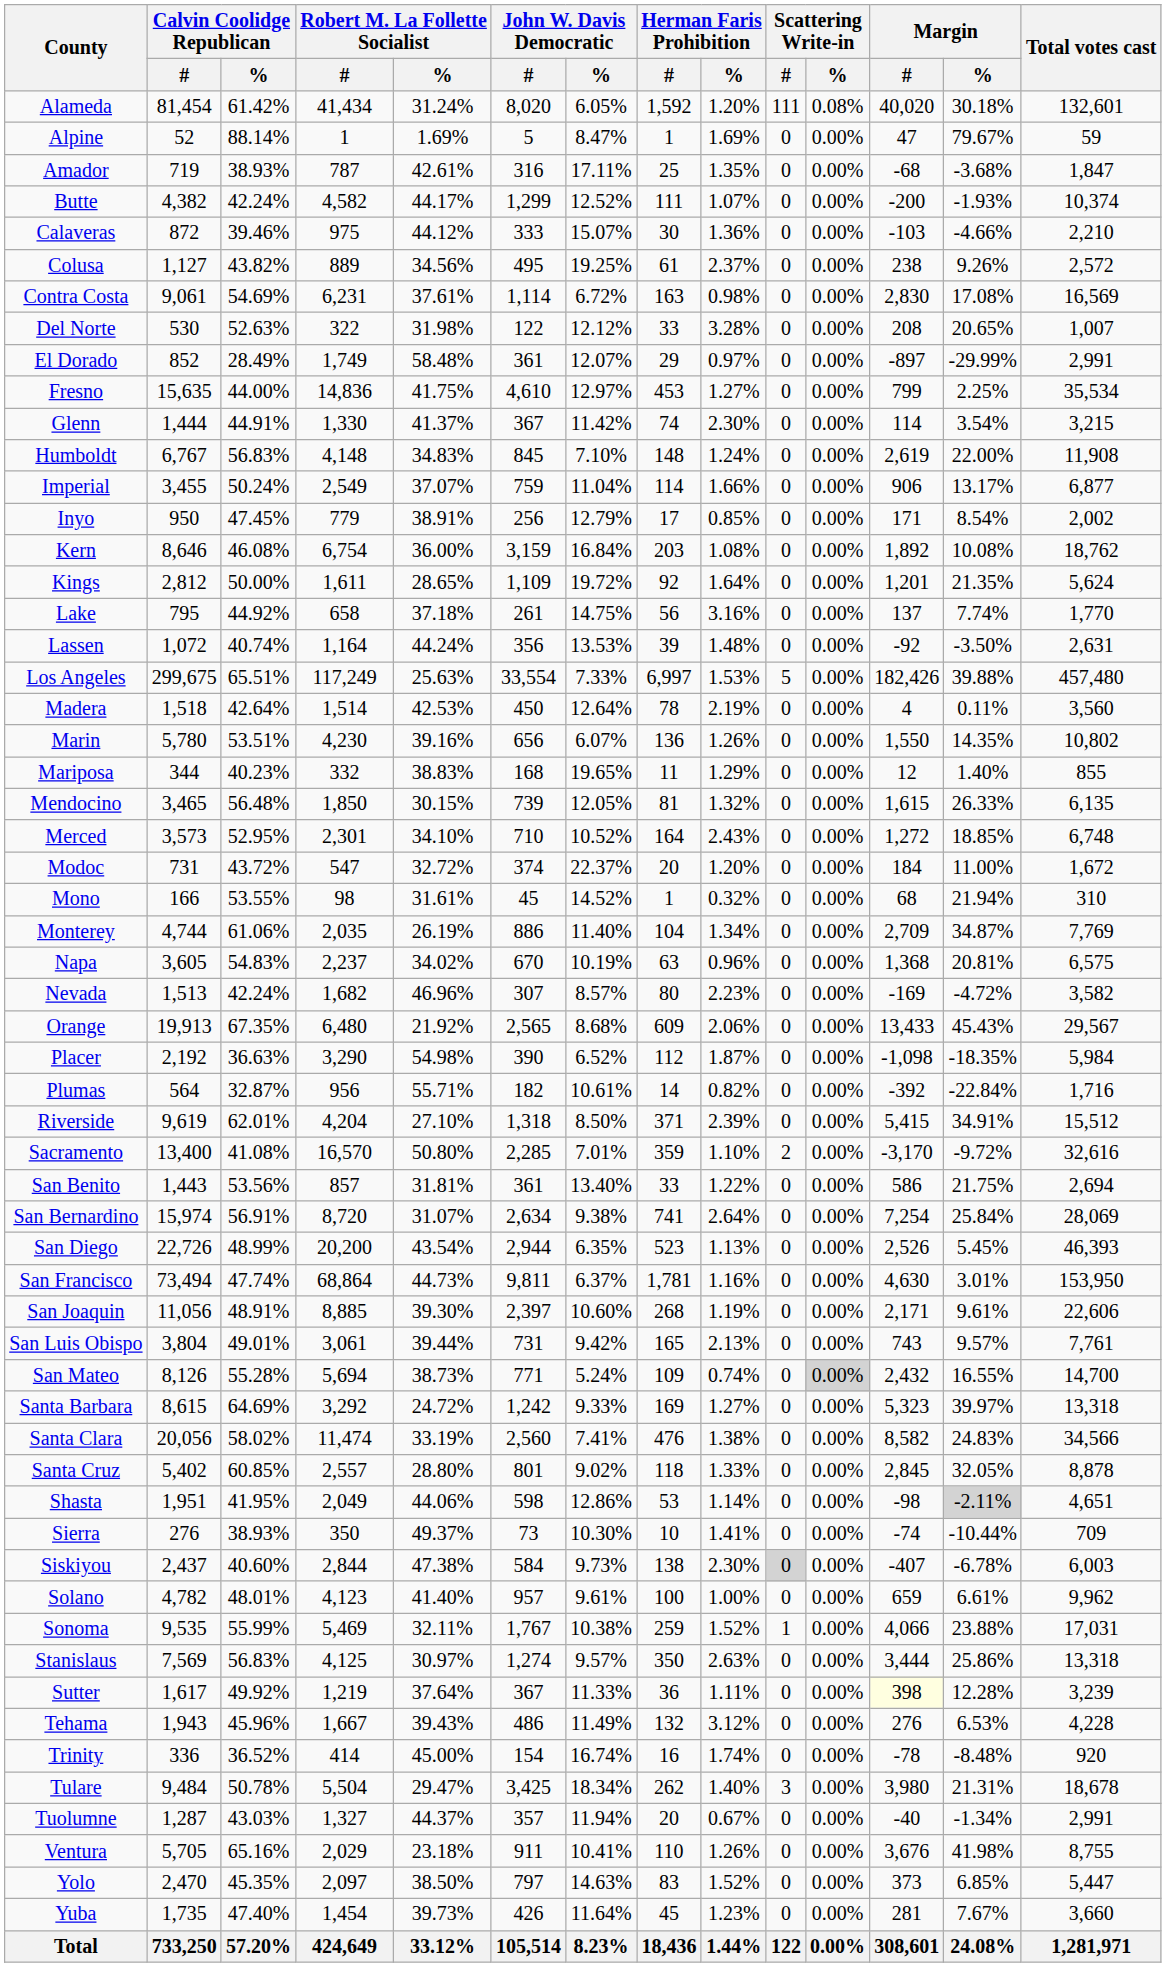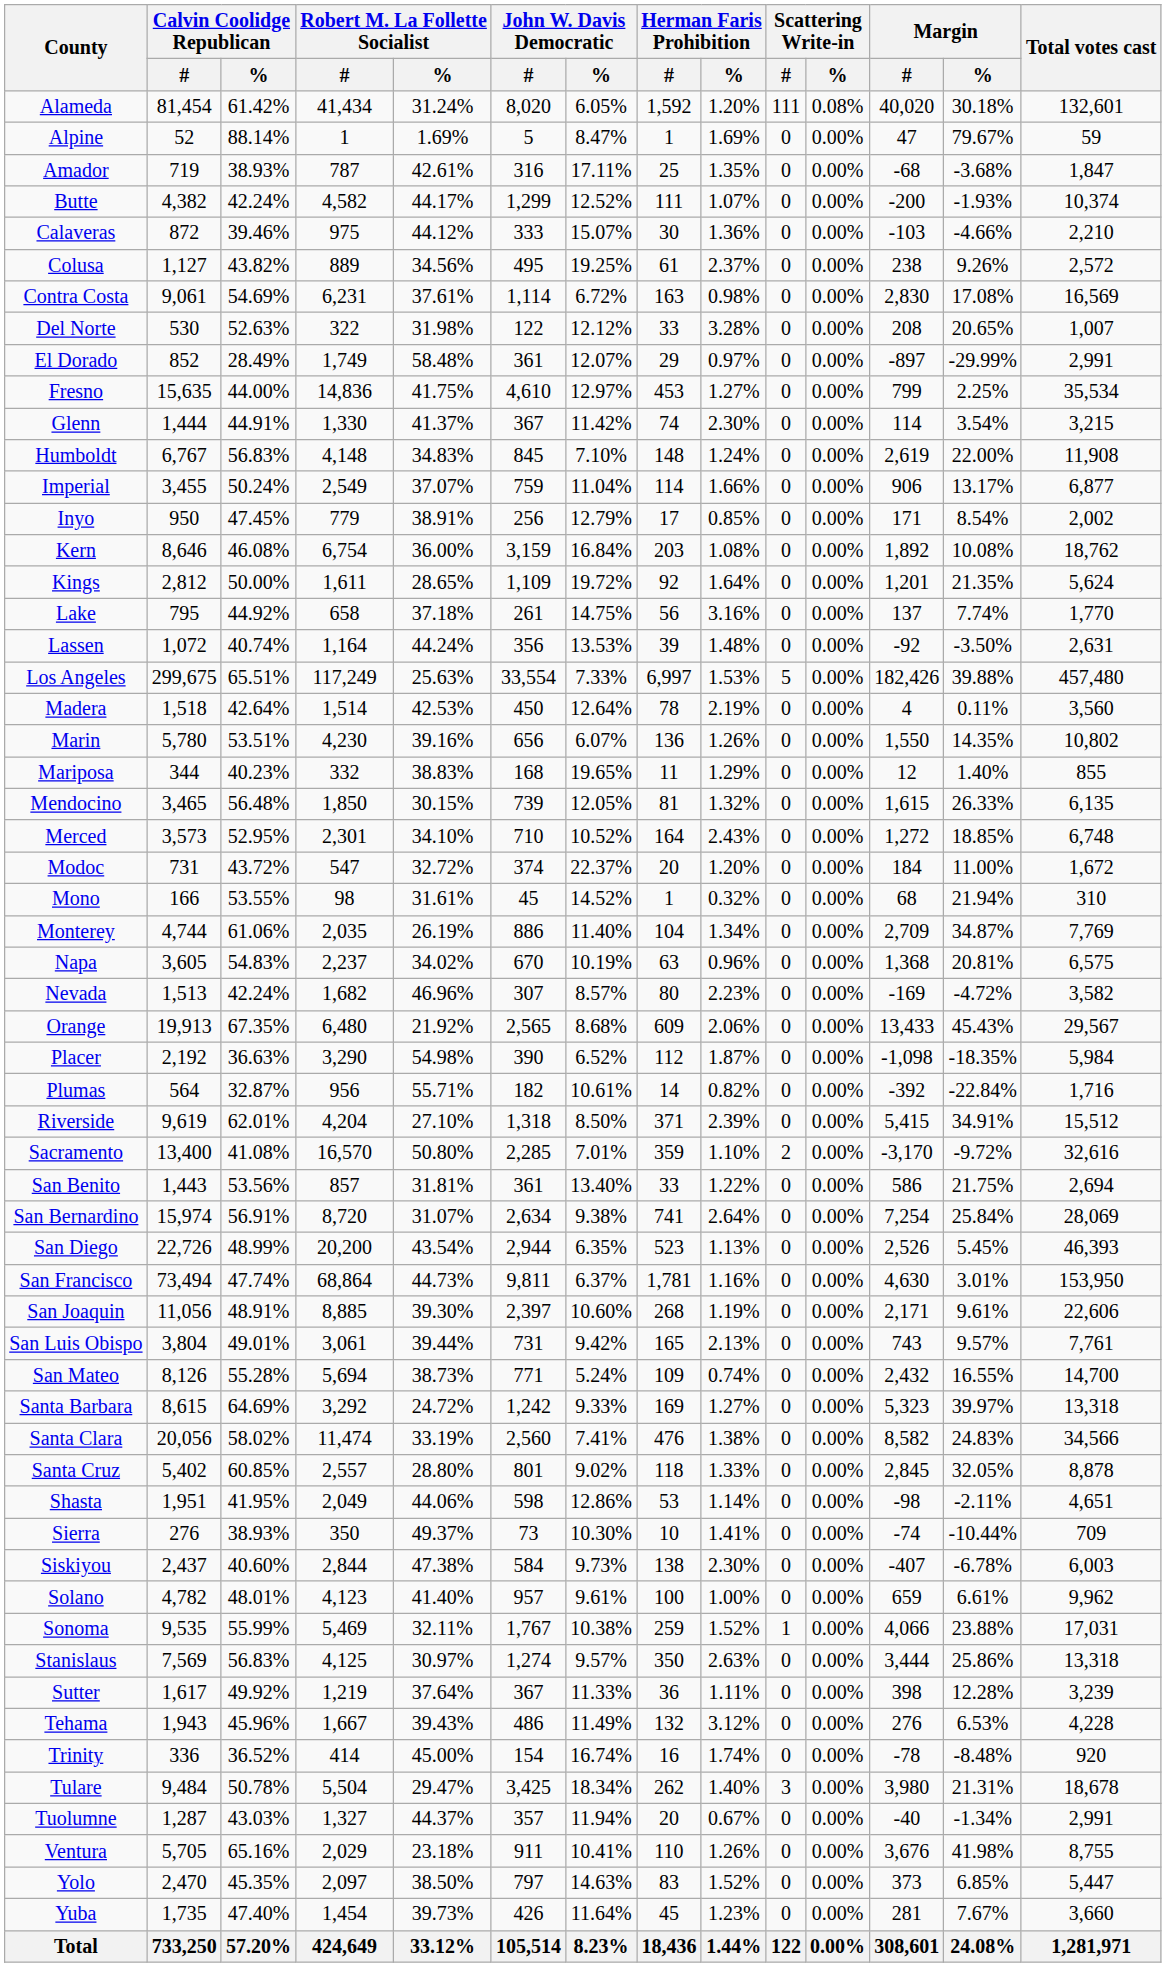(838, 1375) lightgrey background -> (838, 1375) no background
(983, 1501) lightgrey background -> (983, 1501) no background
(786, 1565) lightgrey background -> (786, 1565) no background
(907, 1692) lightyellow background -> (907, 1692) no background
